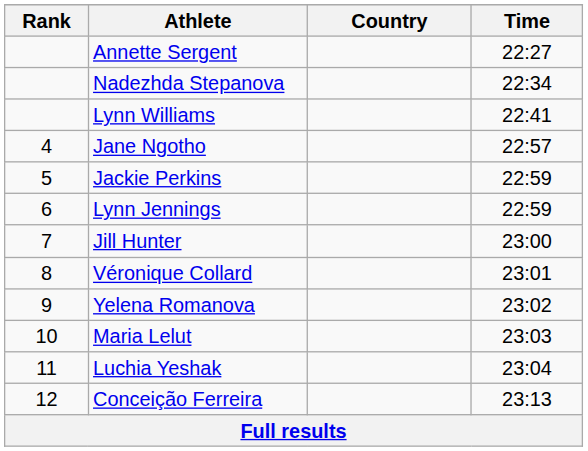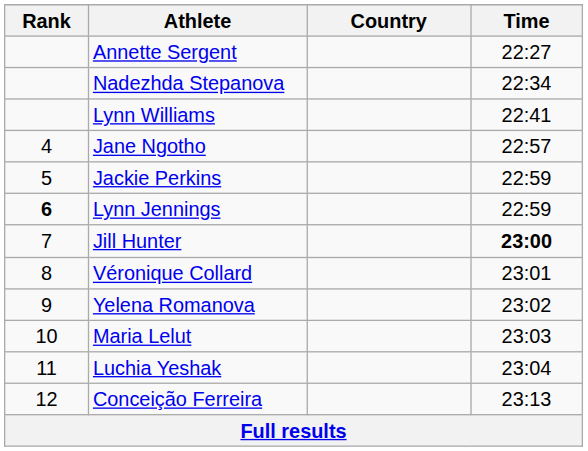(47, 210) normal -> (46, 210) bold
(527, 241) normal -> (527, 241) bold
